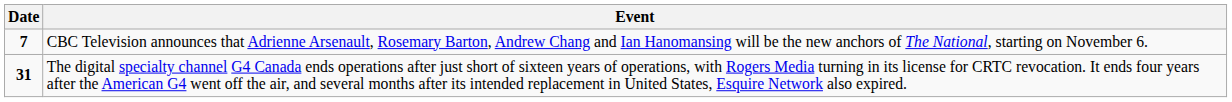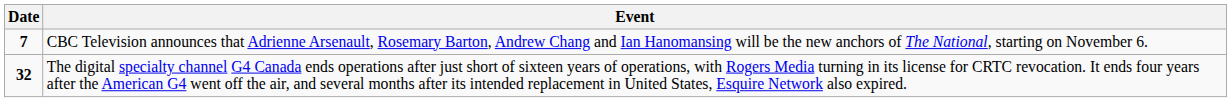(24, 75) 31 -> (24, 75) 32
